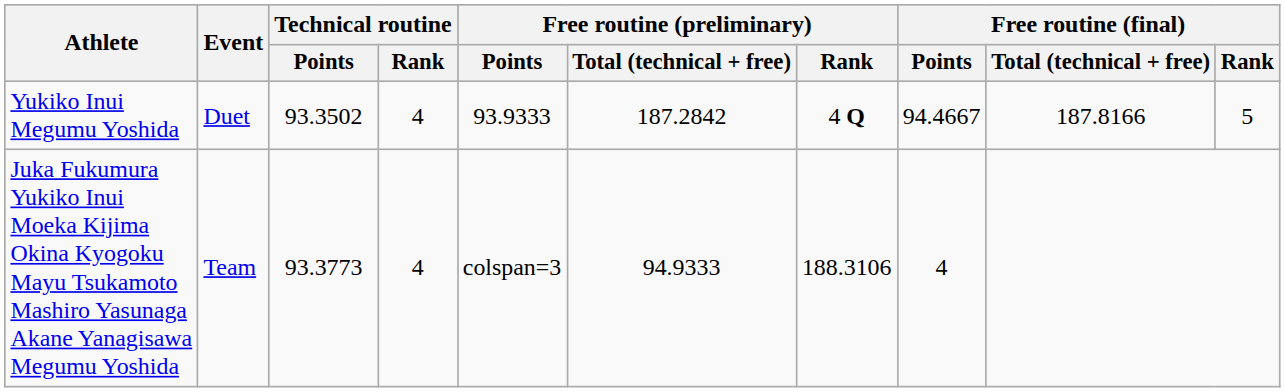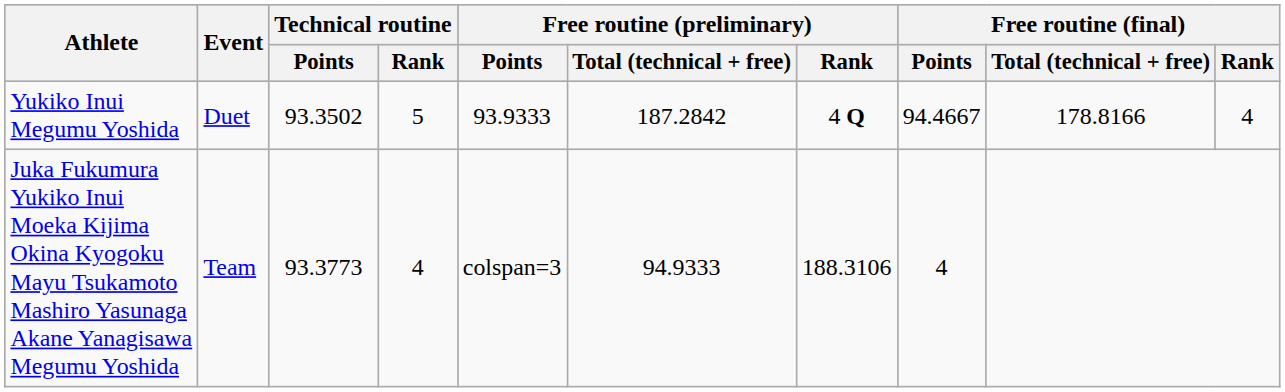(418, 115) 4 -> (418, 115) 5
(1101, 115) 187.8166 -> (1101, 115) 178.8166
(1247, 115) 5 -> (1247, 115) 4
